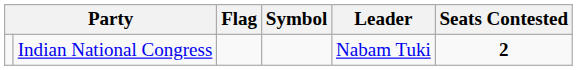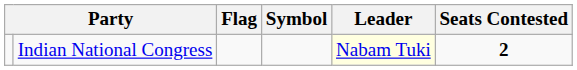(383, 49) no background -> (383, 49) lightyellow background
